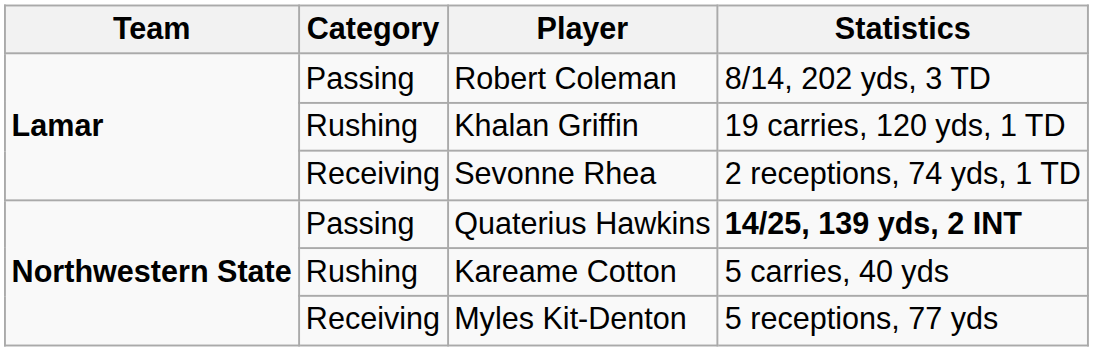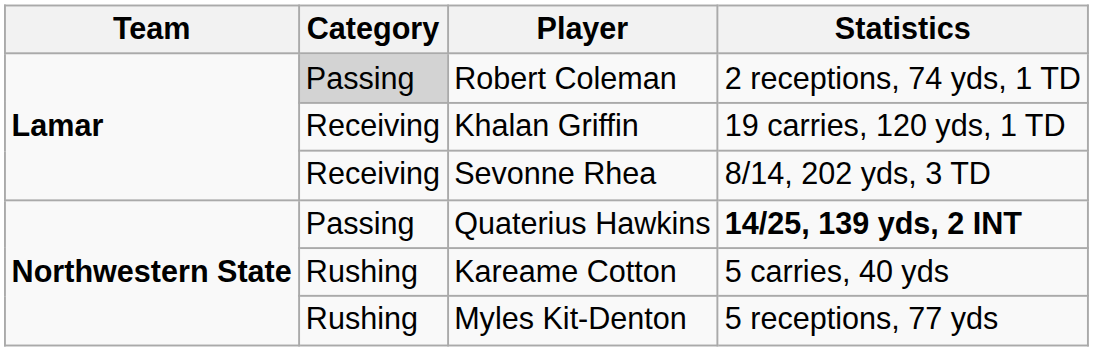(360, 77) no background -> (360, 77) lightgrey background
(858, 77) 8/14, 202 yds, 3 TD -> (903, 77) 2 receptions, 74 yds, 1 TD
(362, 126) Rushing -> (373, 126) Receiving
(903, 174) 2 receptions, 74 yds, 1 TD -> (858, 174) 8/14, 202 yds, 3 TD
(373, 320) Receiving -> (362, 320) Rushing
